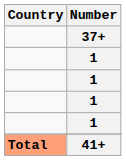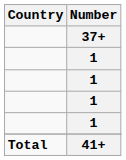(28, 145) lightsalmon background -> (28, 145) no background
